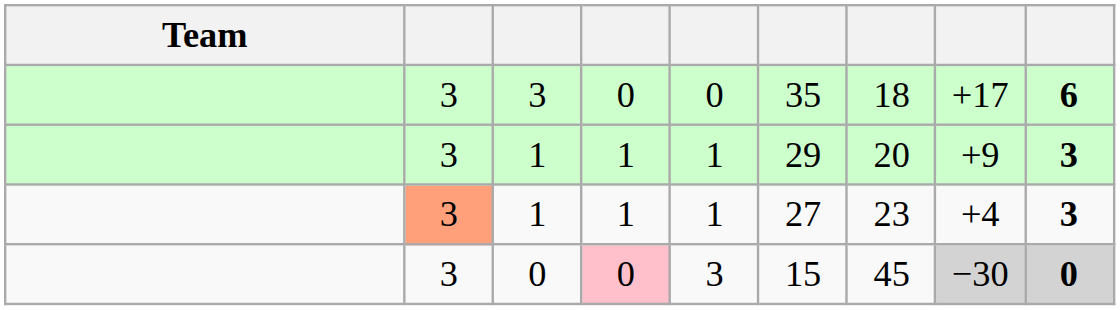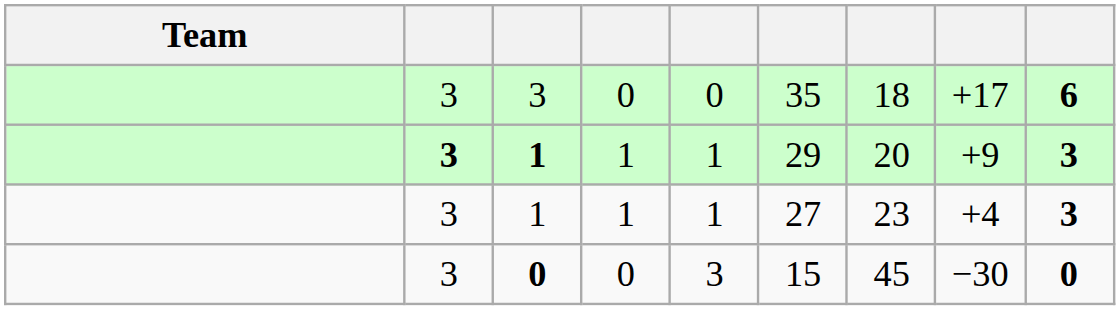(449, 154) normal -> (449, 154) bold
(537, 154) normal -> (537, 154) bold
(449, 214) lightsalmon background -> (449, 214) no background
(537, 274) normal -> (537, 274) bold
(626, 274) pink background -> (626, 274) no background
(980, 274) lightgrey background -> (980, 274) no background
(1069, 274) lightgrey background -> (1069, 274) no background
